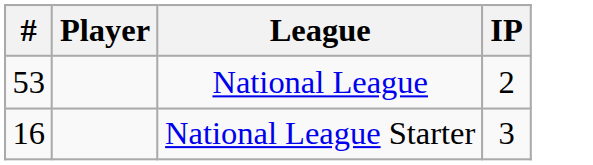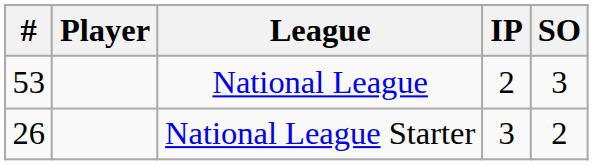+ column: (559, 30)
(29, 133) 16 -> (29, 133) 26
